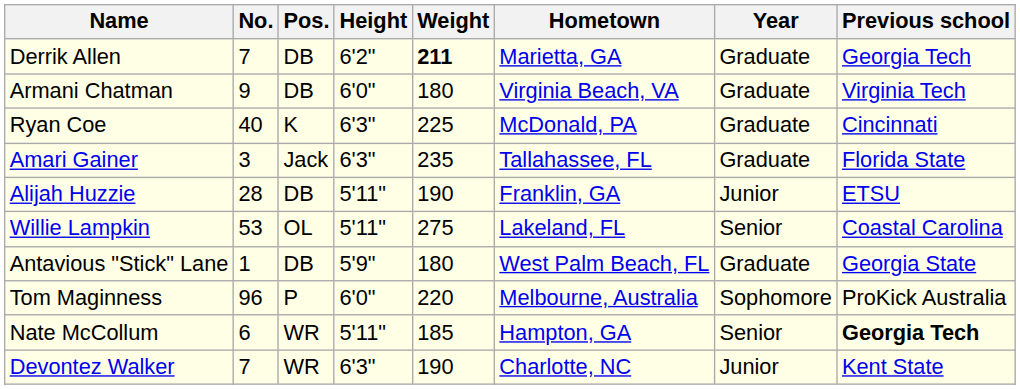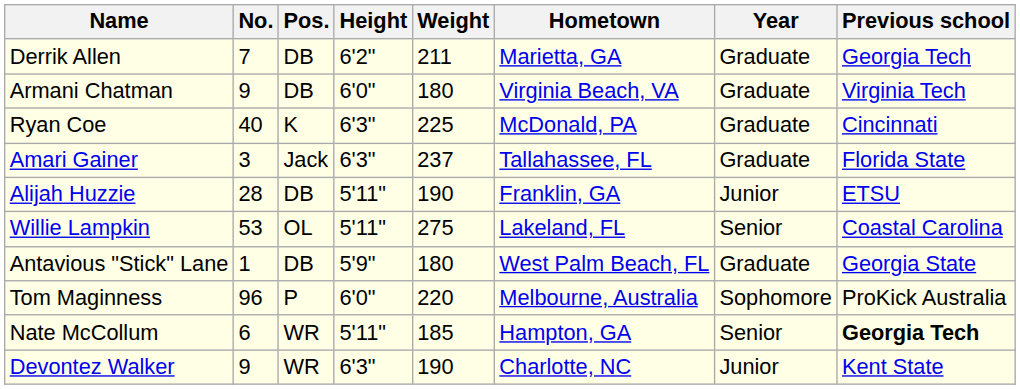(435, 56) bold -> (435, 56) normal
(435, 159) 235 -> (435, 159) 237
(244, 366) 7 -> (244, 366) 9
